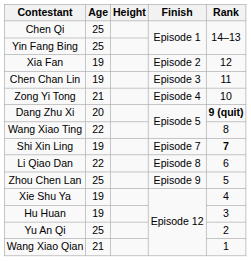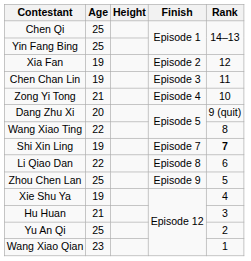(226, 113) bold -> (225, 113) normal
(98, 213) 19 -> (98, 213) 21
(98, 247) 21 -> (98, 247) 23
